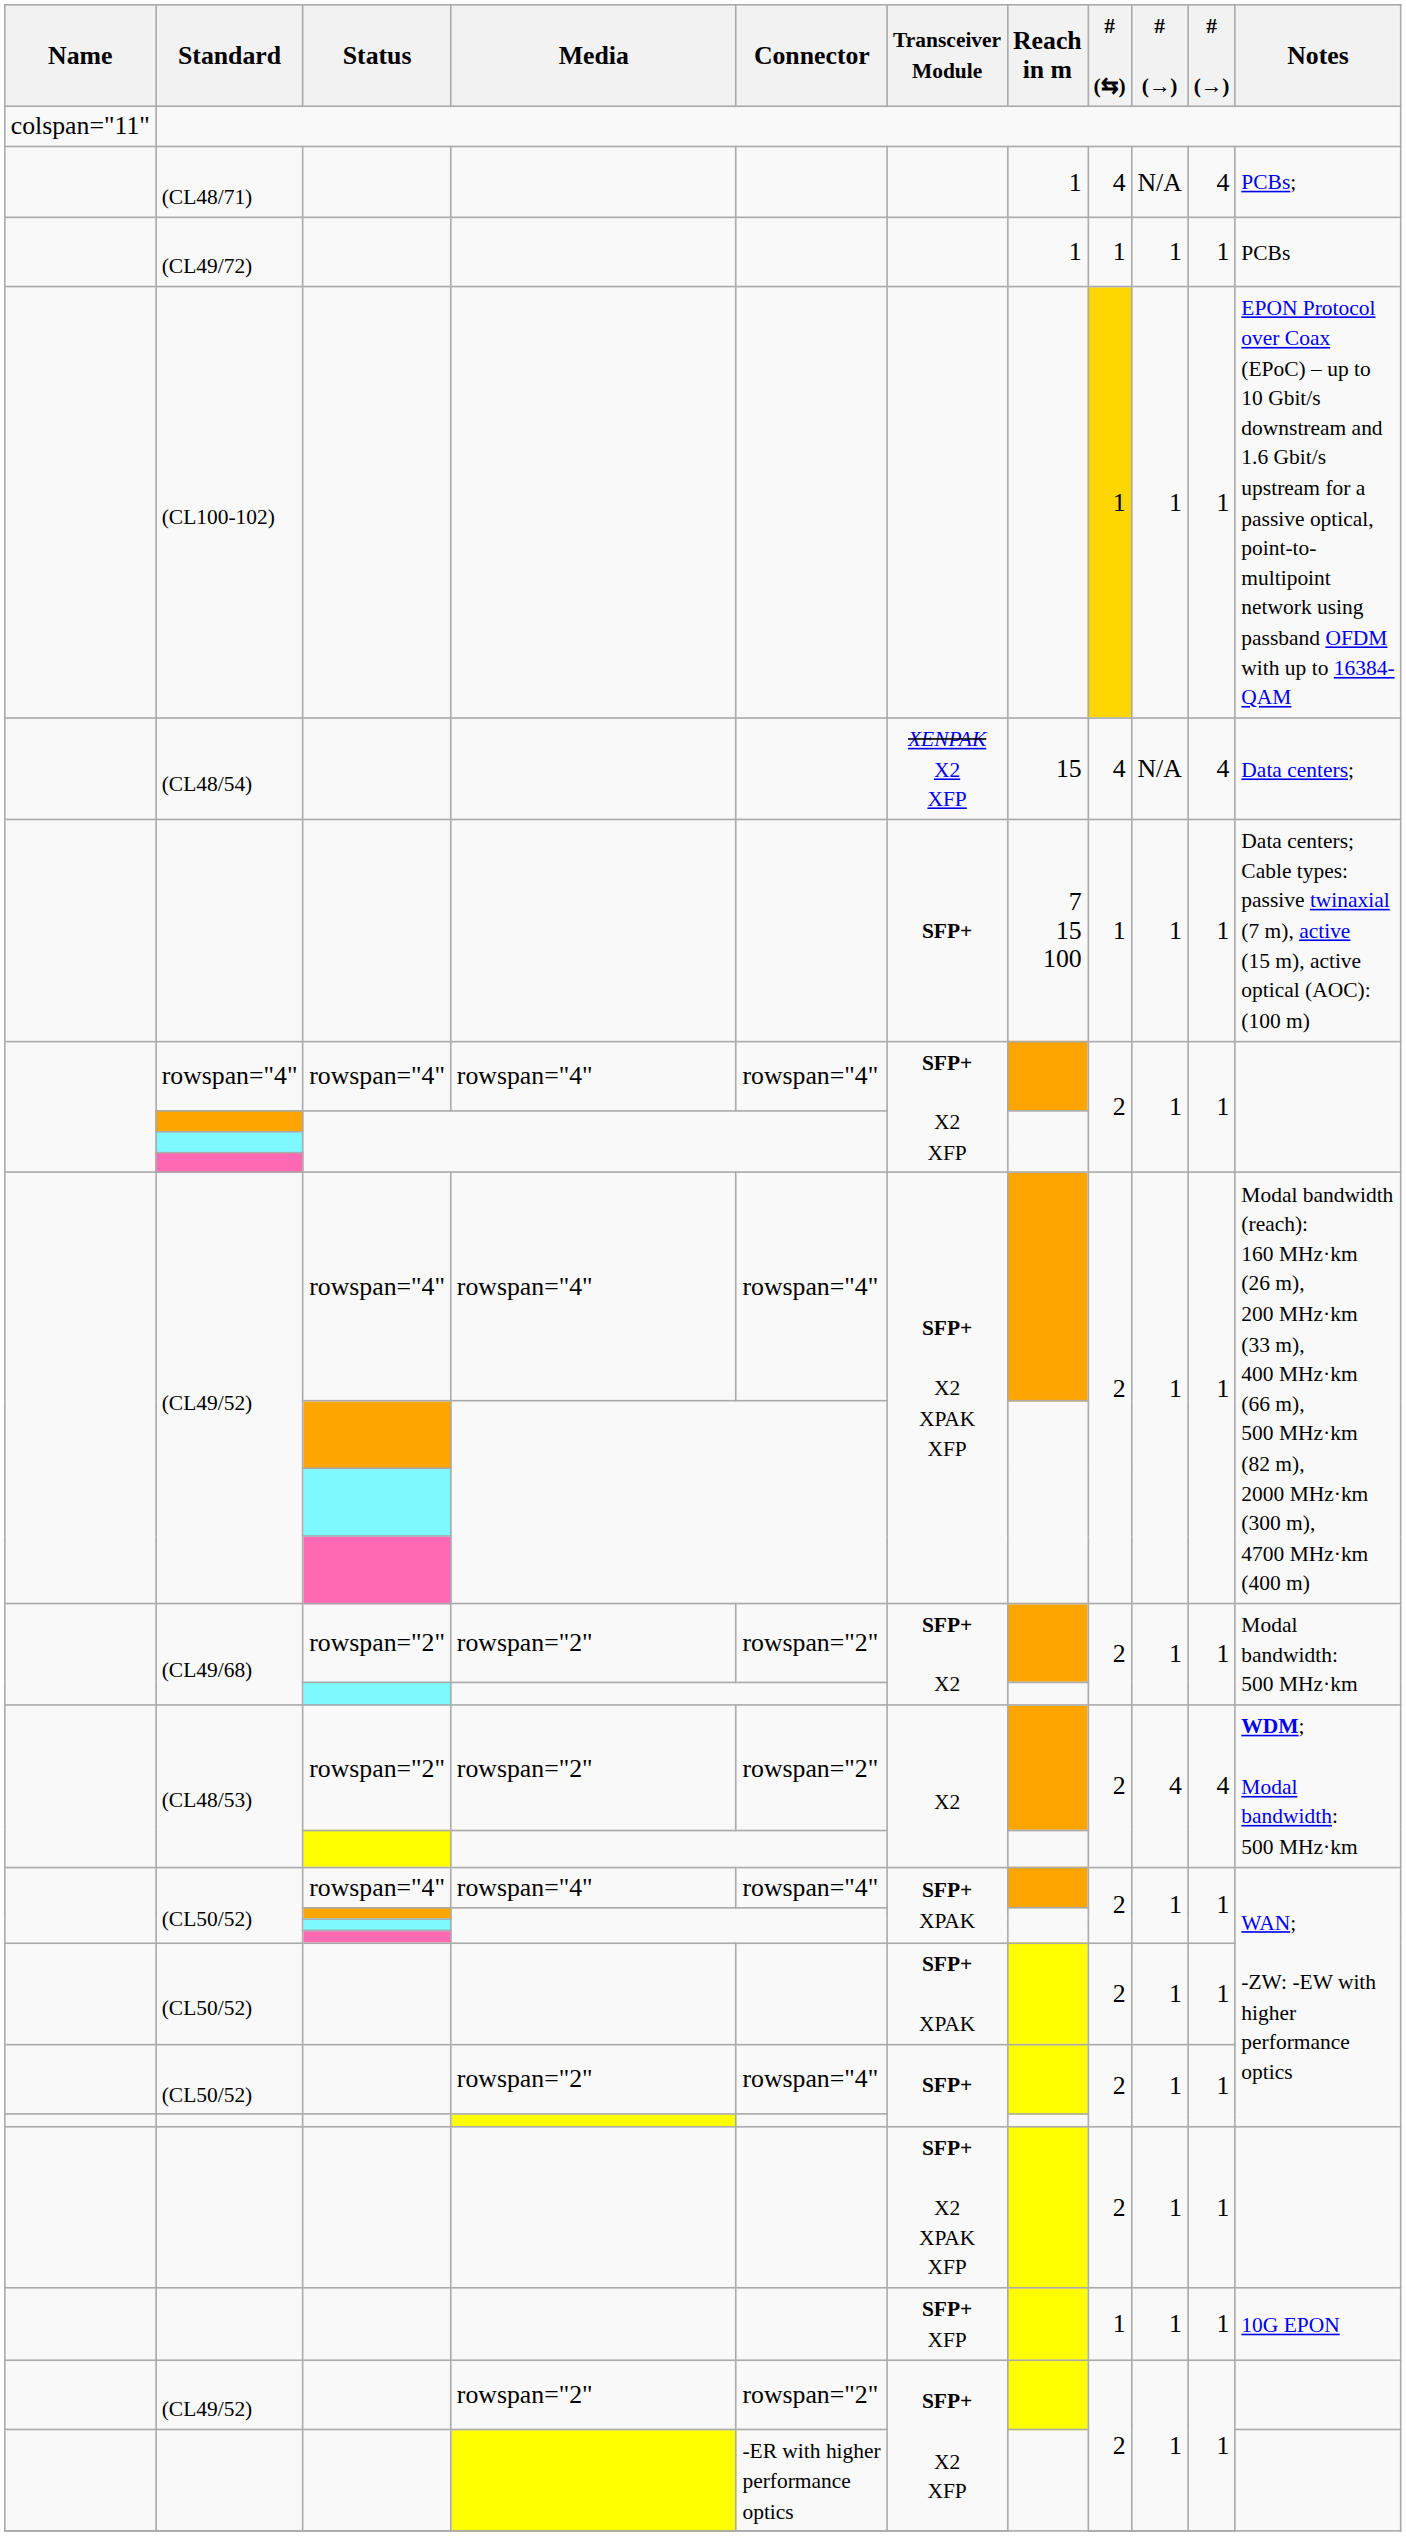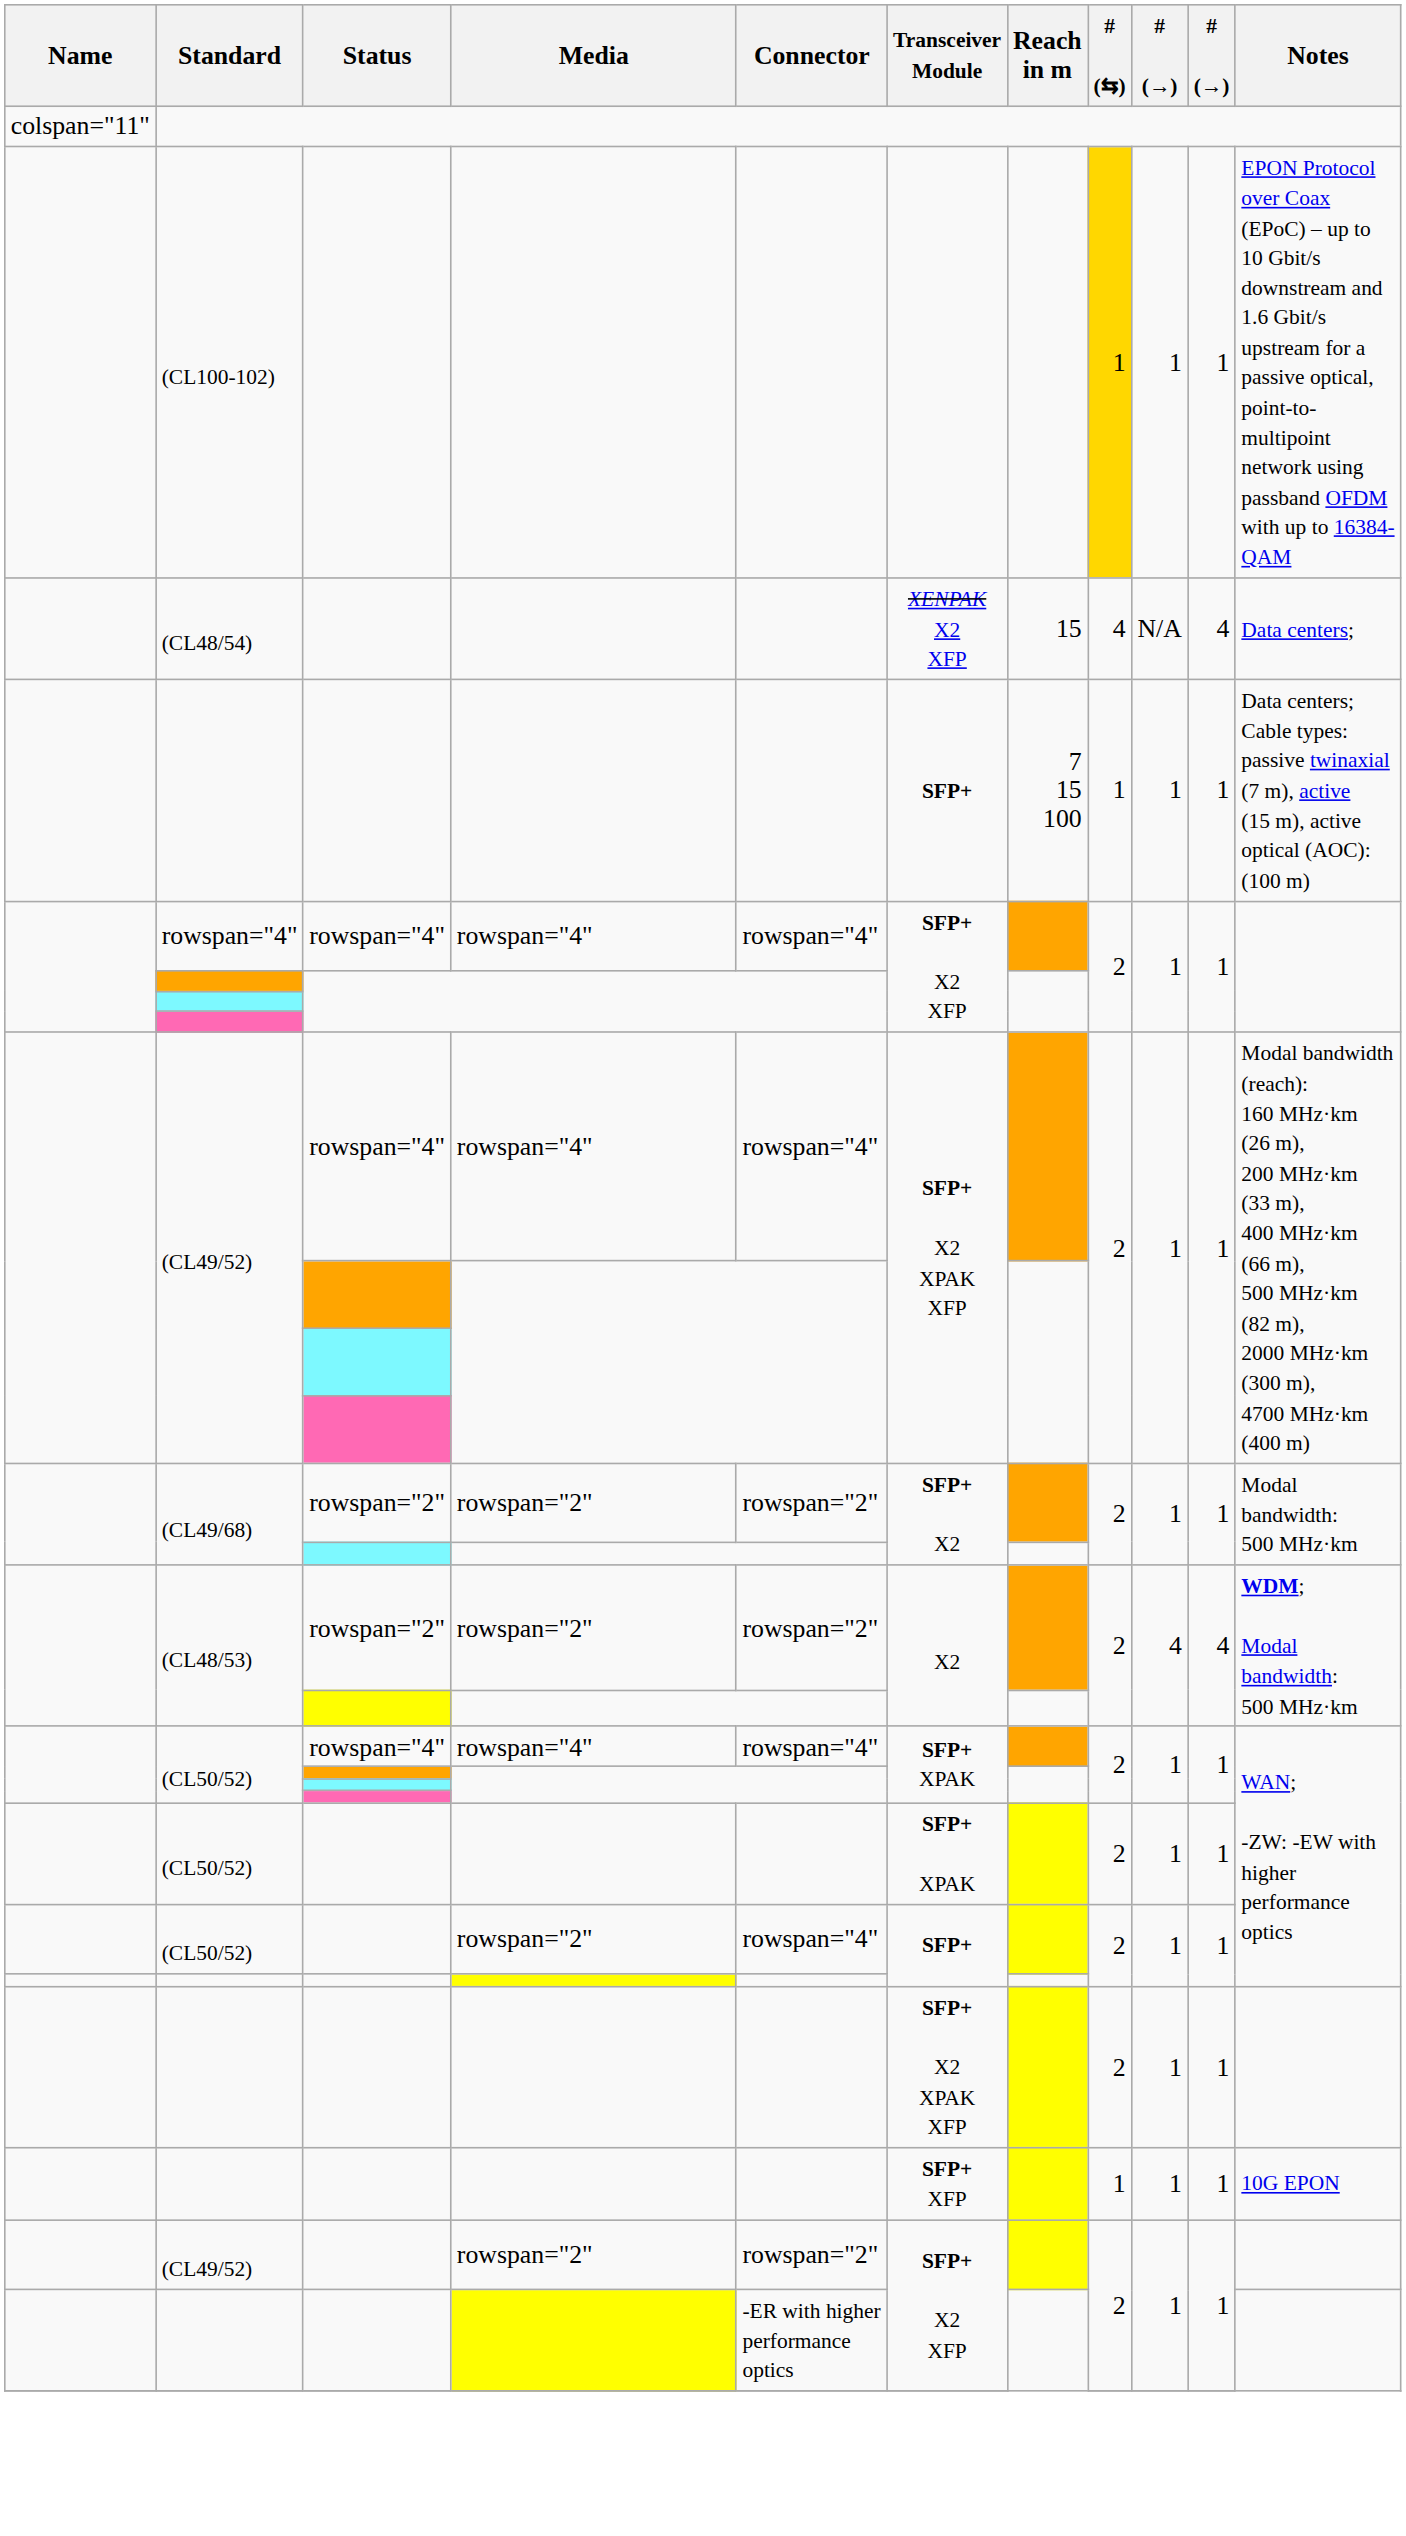- row: (207, 196)
- row: (207, 266)
